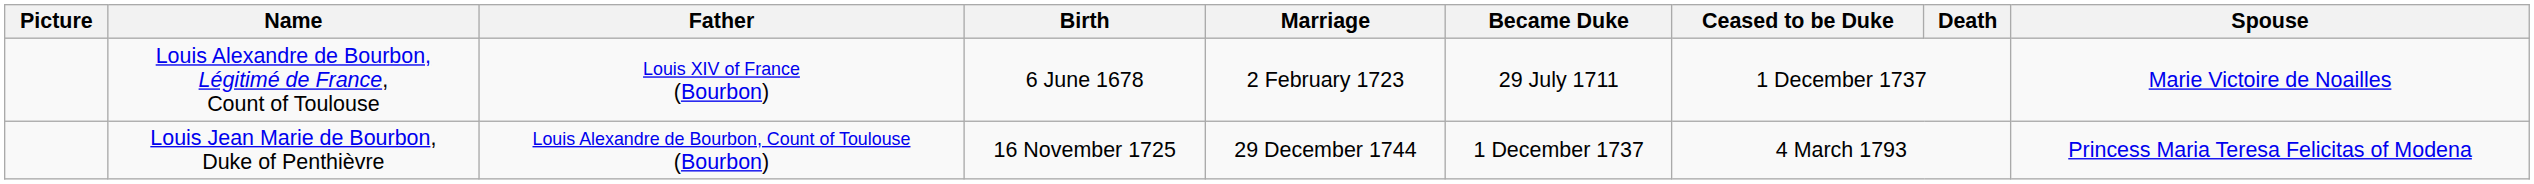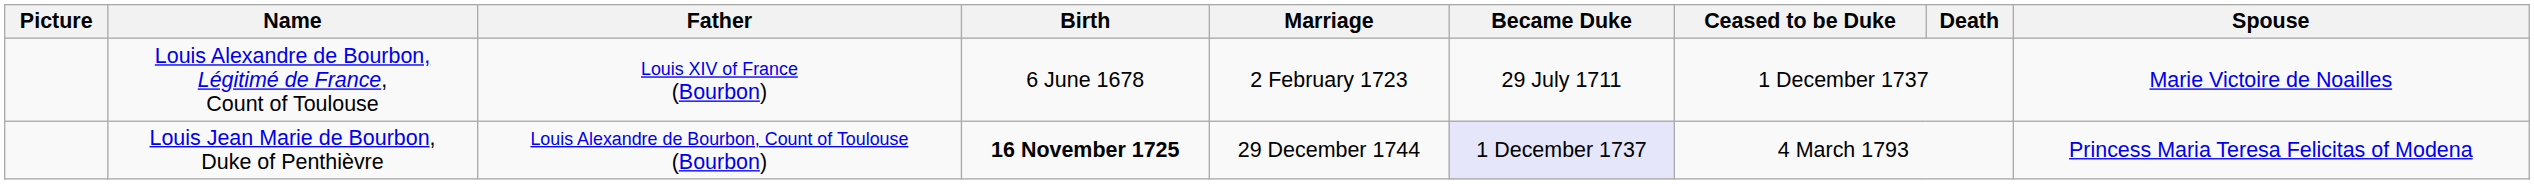(1085, 149) normal -> (1085, 149) bold
(1559, 149) no background -> (1562, 149) lavender background
